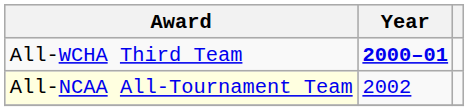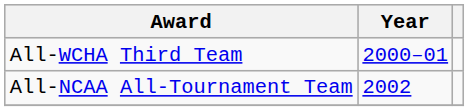(405, 55) bold -> (405, 55) normal
(181, 88) lightyellow background -> (181, 88) no background
